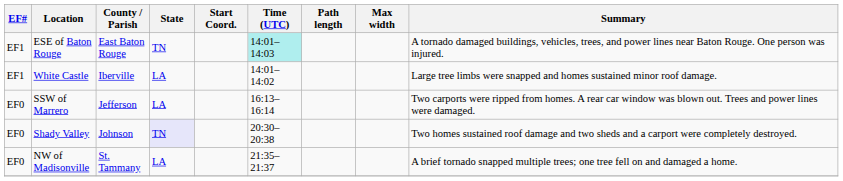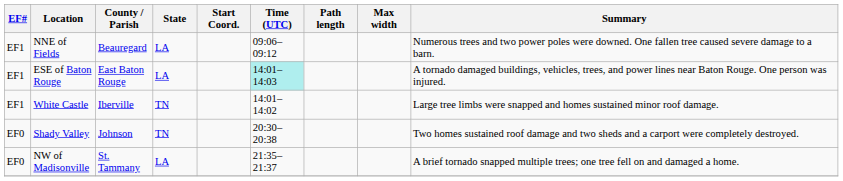+ row: (50, 47)
(159, 47) TN -> (162, 76) LA
(159, 76) LA -> (162, 104) TN
- row: (51, 104)
(159, 133) lavender background -> (162, 133) no background
